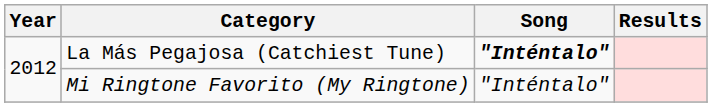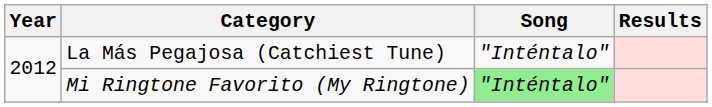(544, 53) bold -> (544, 53) normal
(544, 85) no background -> (544, 85) lightgreen background
